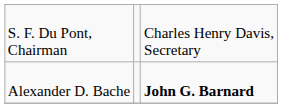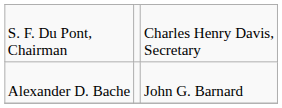(199, 91) bold -> (194, 91) normal
